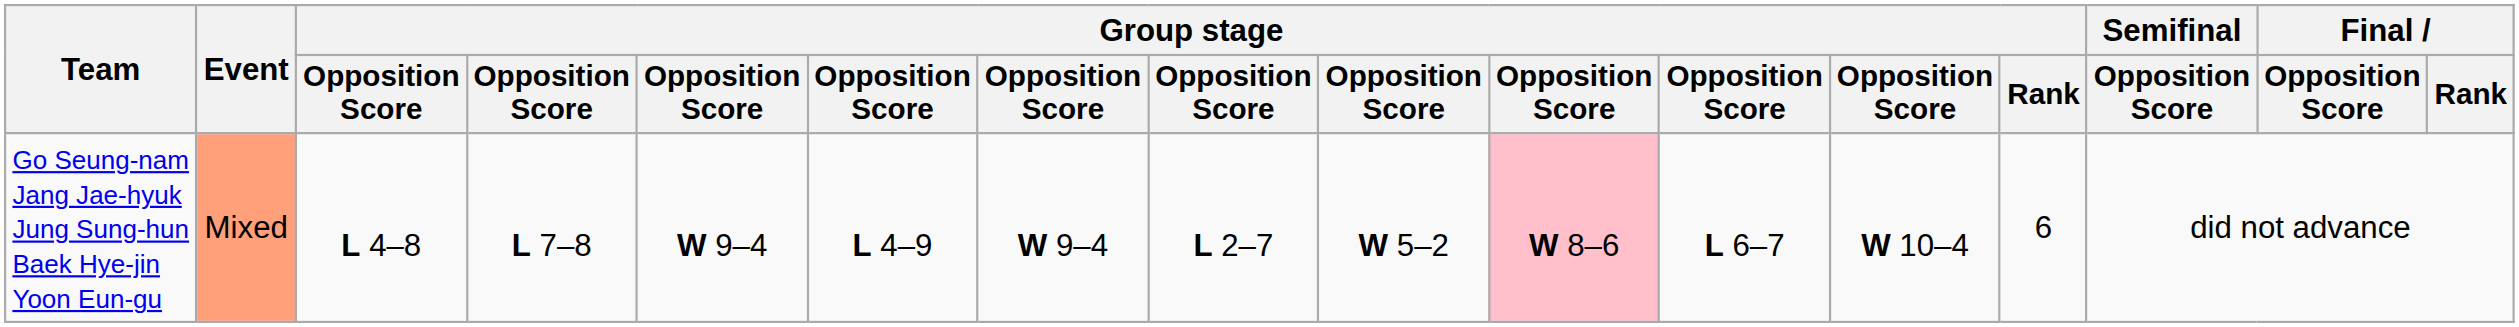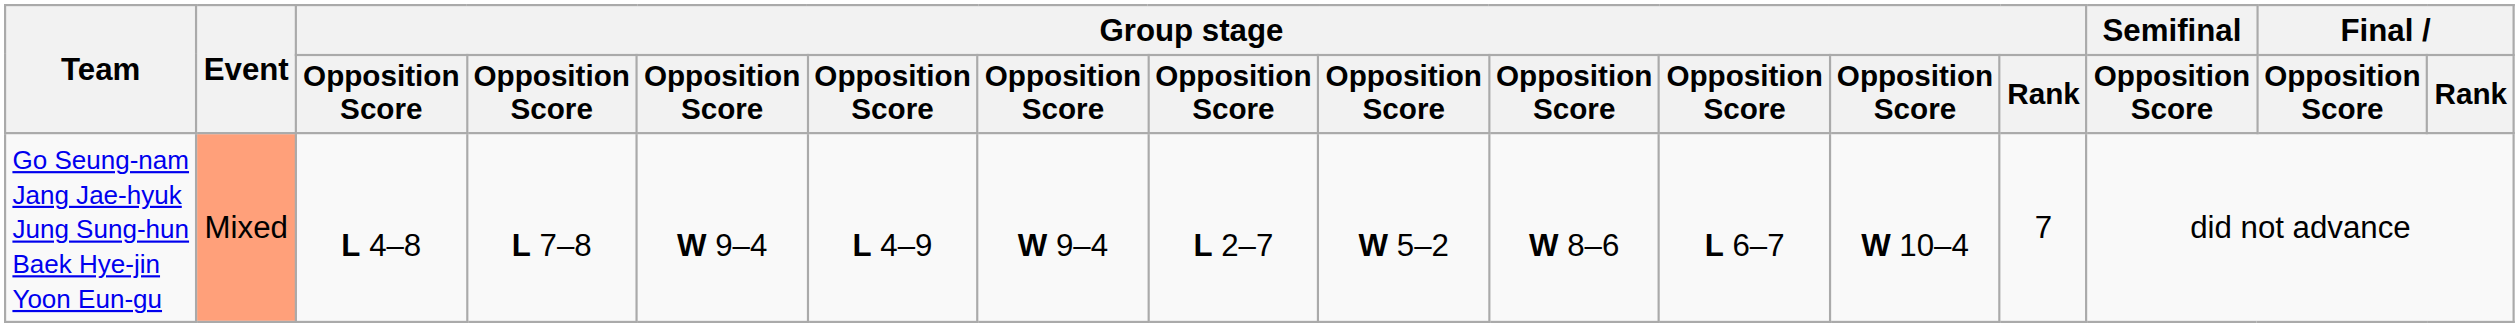(1574, 245) pink background -> (1574, 245) no background
(2043, 228) 6 -> (2043, 228) 7
